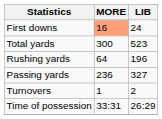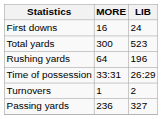(102, 28) lightsalmon background -> (102, 28) no background
rows swapped: (38, 75) <-> (49, 106)
